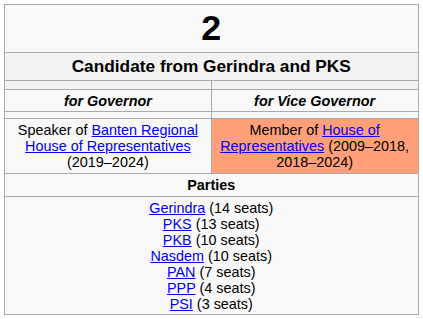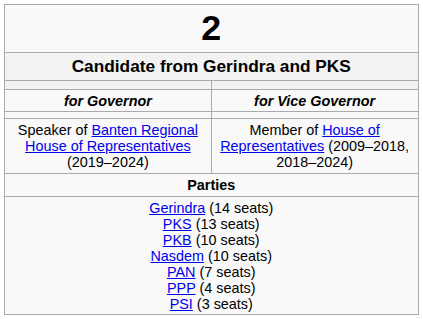(315, 146) lightsalmon background -> (315, 146) no background
